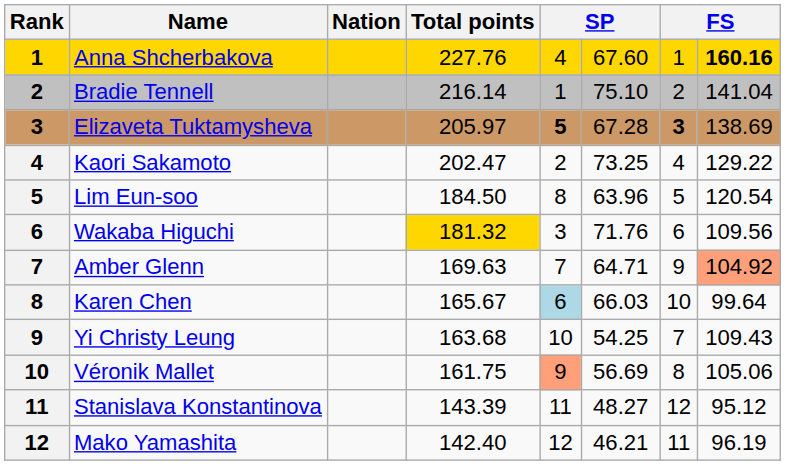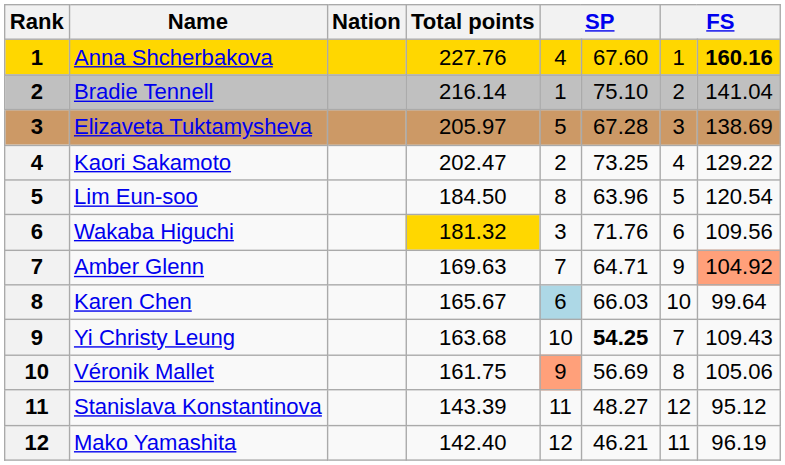(560, 127) bold -> (560, 127) normal
(679, 127) bold -> (679, 127) normal
(621, 337) normal -> (621, 337) bold
